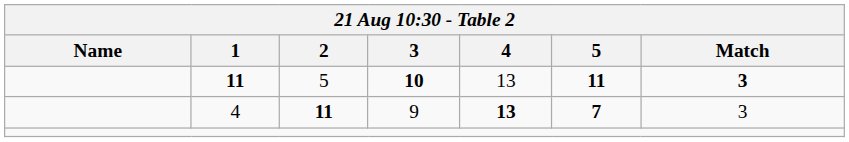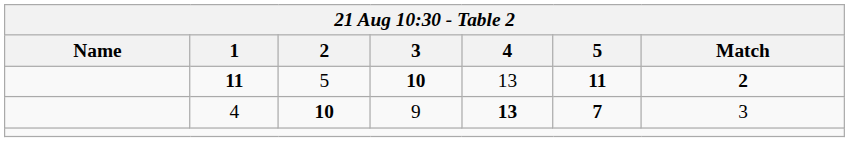(743, 81) 3 -> (743, 81) 2
(324, 111) 11 -> (324, 111) 10
